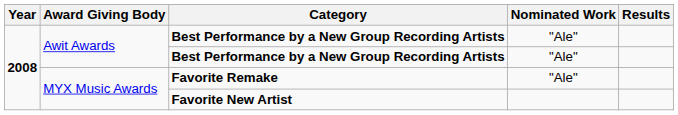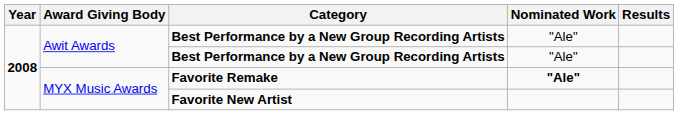(563, 78) normal -> (563, 78) bold
